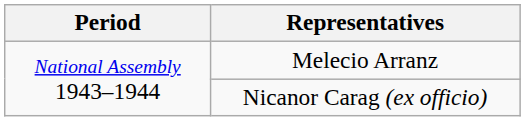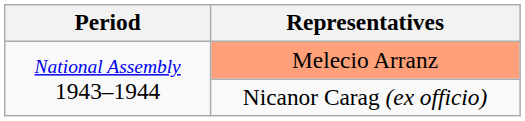(365, 60) no background -> (365, 60) lightsalmon background
